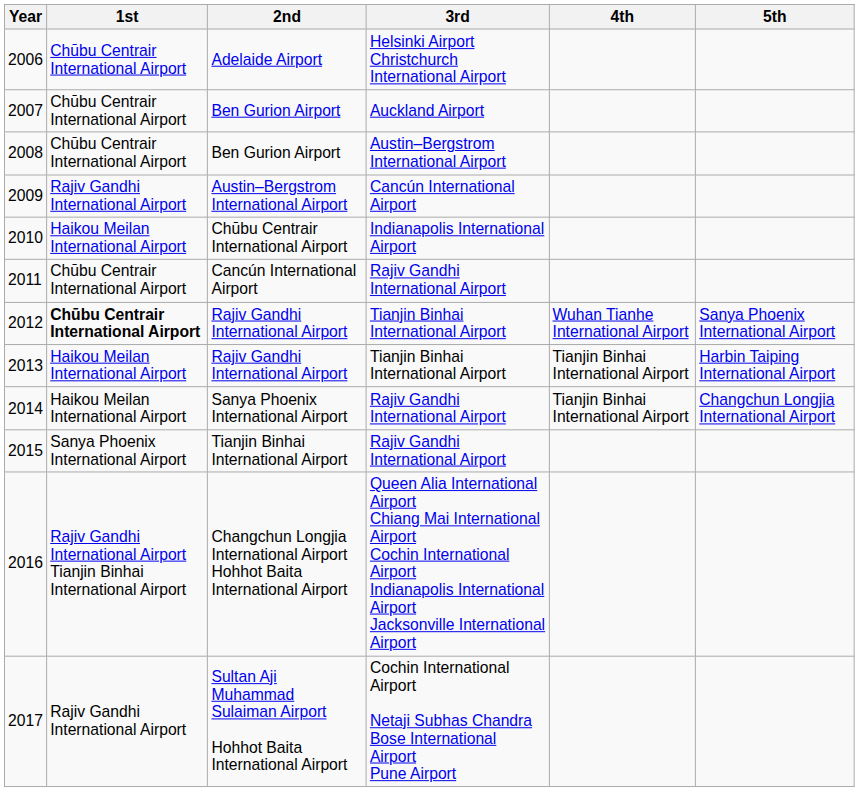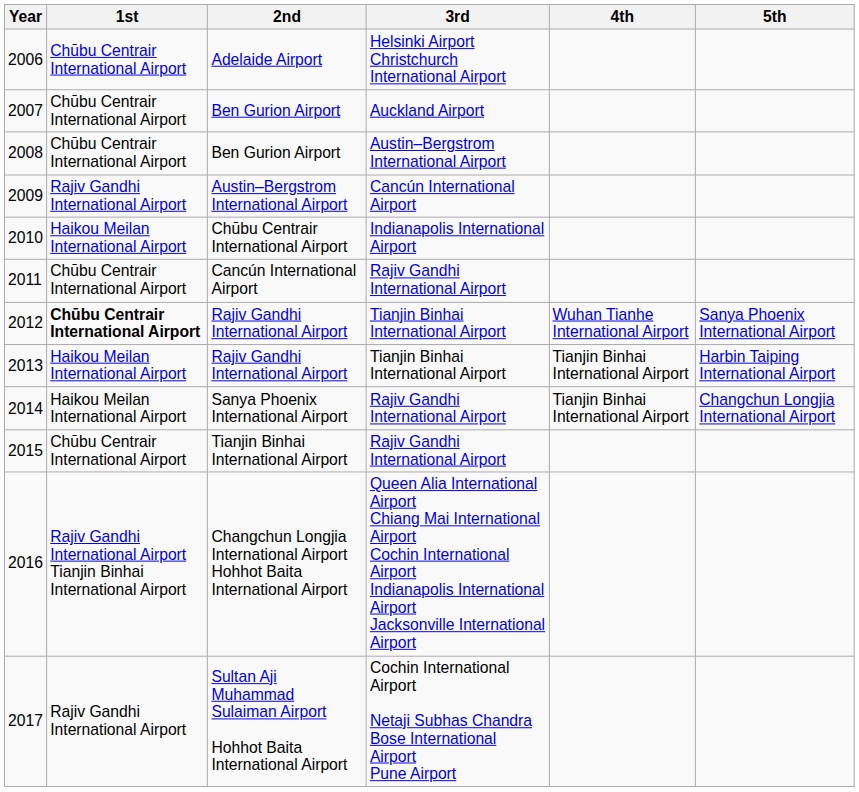(118, 450) Sanya Phoenix International Airport -> (118, 450) Chūbu Centrair International Airport
